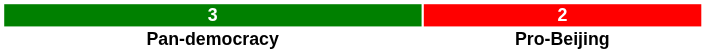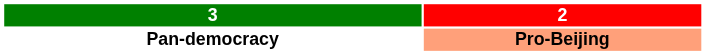(562, 39) no background -> (562, 39) lightsalmon background
